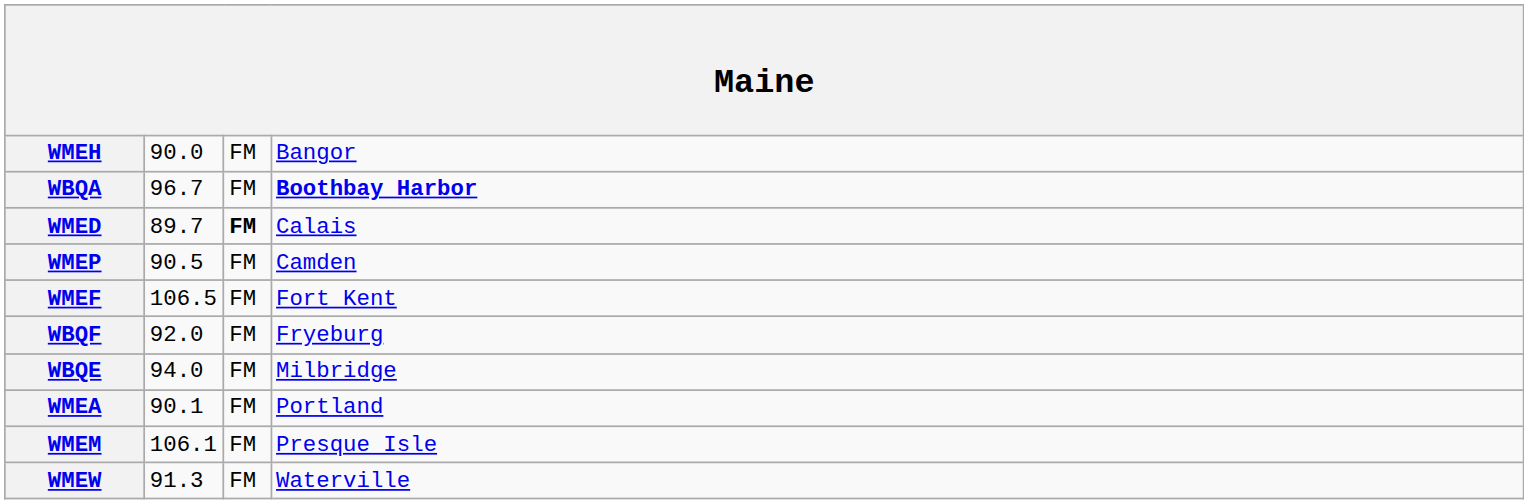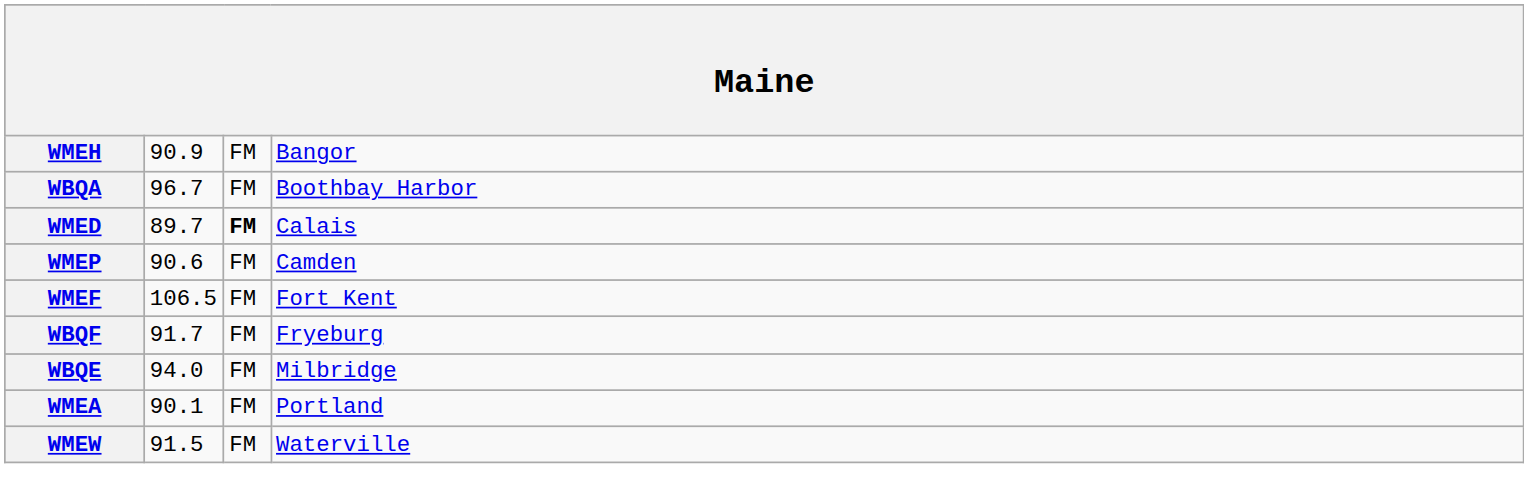(177, 153) 90.0 -> (177, 153) 90.9
(377, 189) bold -> (377, 189) normal
(177, 262) 90.5 -> (177, 262) 90.6
(177, 335) 92.0 -> (177, 335) 91.7
- row: (75, 445)
(177, 481) 91.3 -> (177, 445) 91.5
